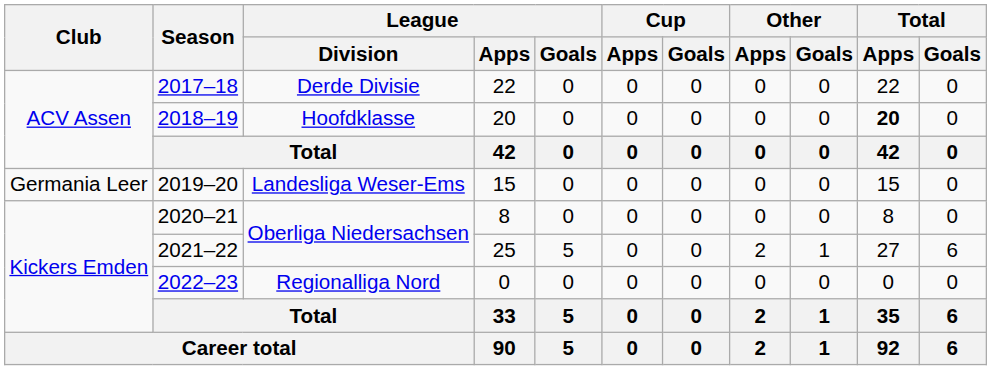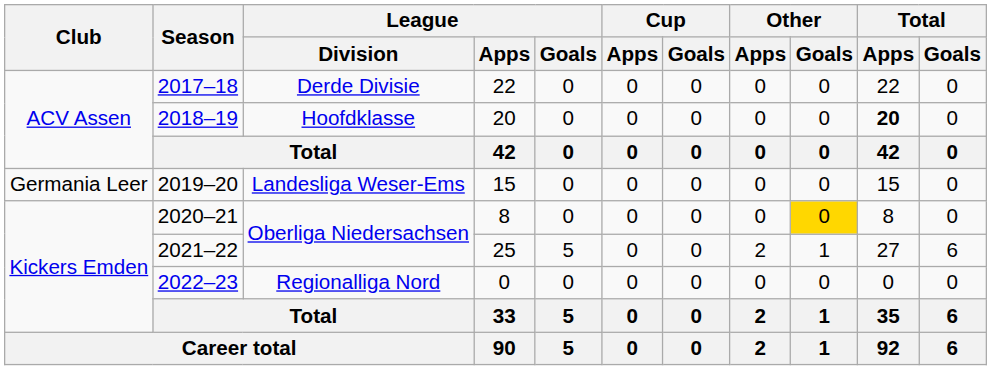(824, 217) no background -> (824, 217) gold background
